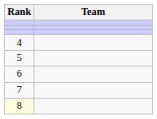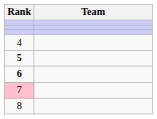(19, 58) normal -> (19, 58) bold
(19, 74) normal -> (19, 74) bold
(19, 90) no background -> (19, 90) pink background
(19, 106) lightyellow background -> (19, 106) no background
